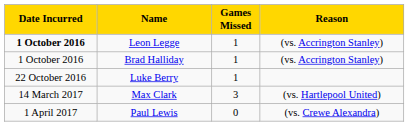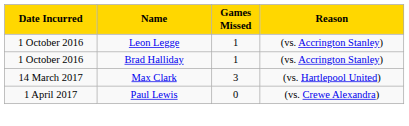(51, 43) bold -> (51, 43) normal
- row: (154, 77)
